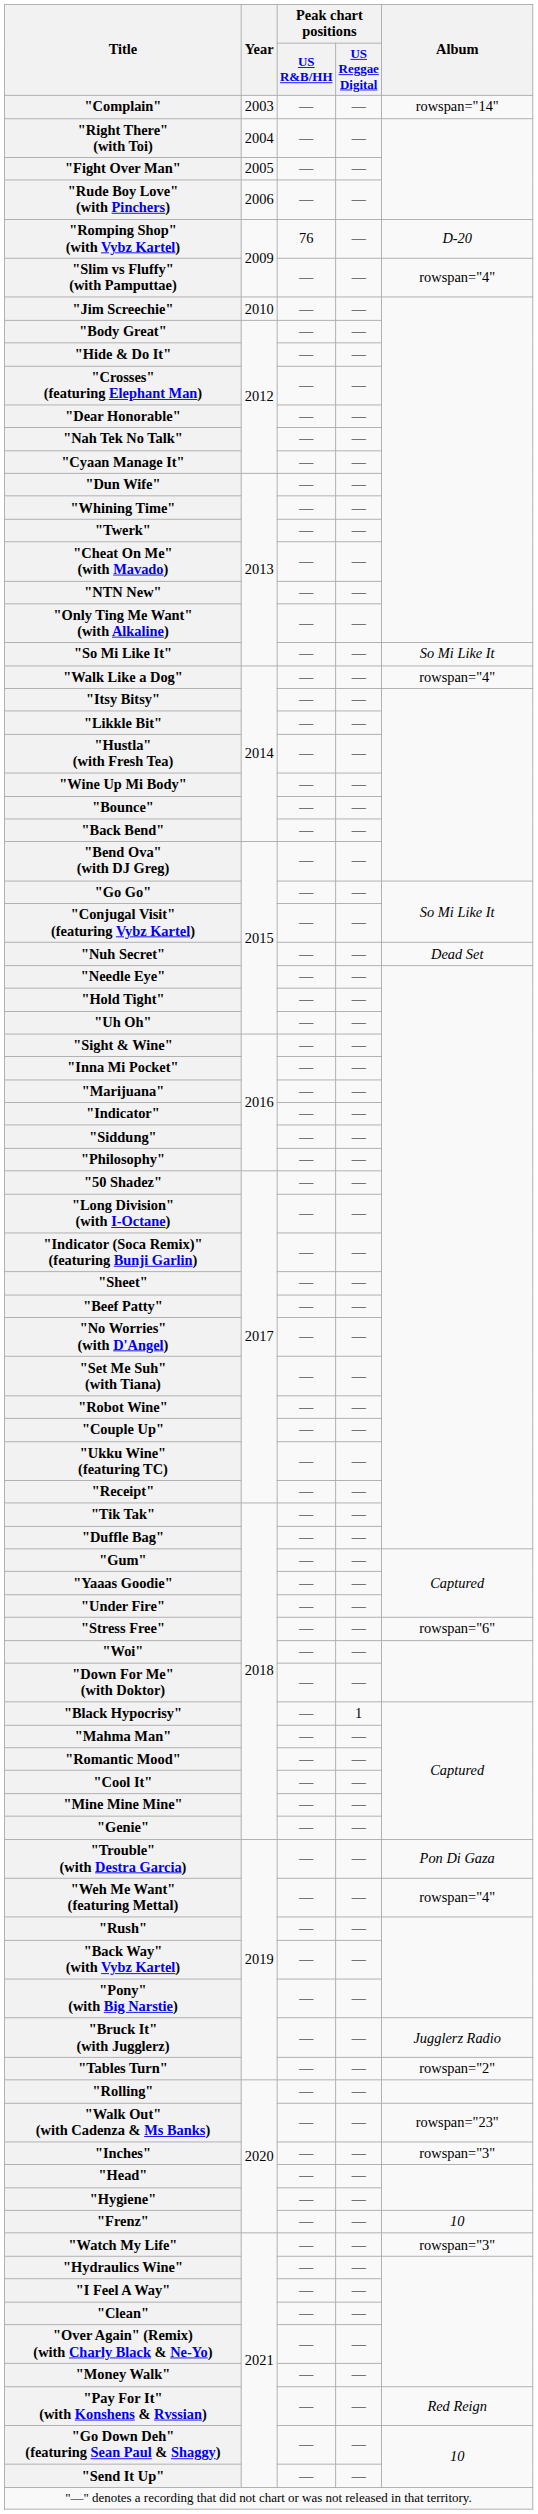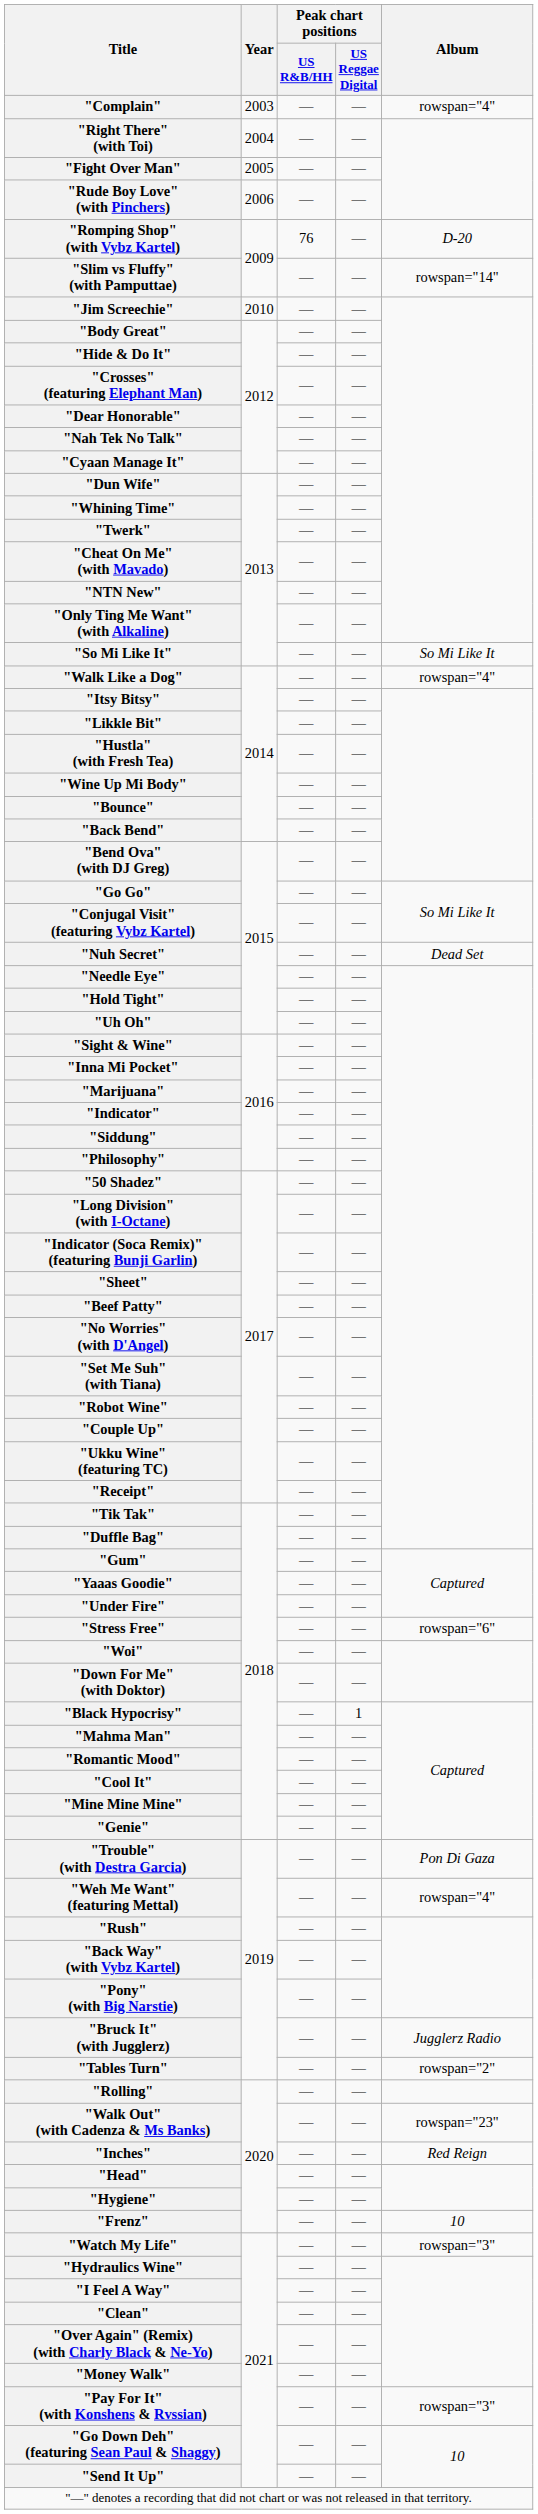(457, 106) rowspan="14" -> (457, 106) rowspan="4"
(457, 277) rowspan="4" -> (457, 277) rowspan="14"
(457, 2153) rowspan="3" -> (457, 2153) Red Reign
(457, 2405) Red Reign -> (457, 2405) rowspan="3"
